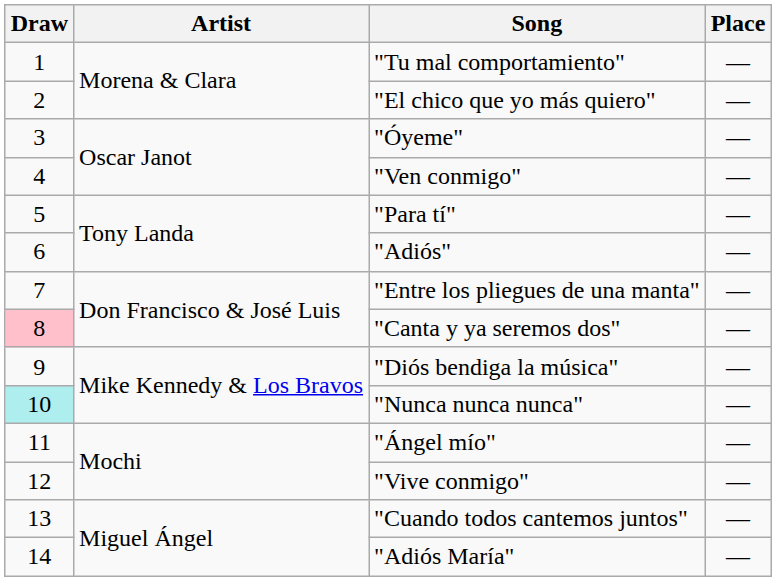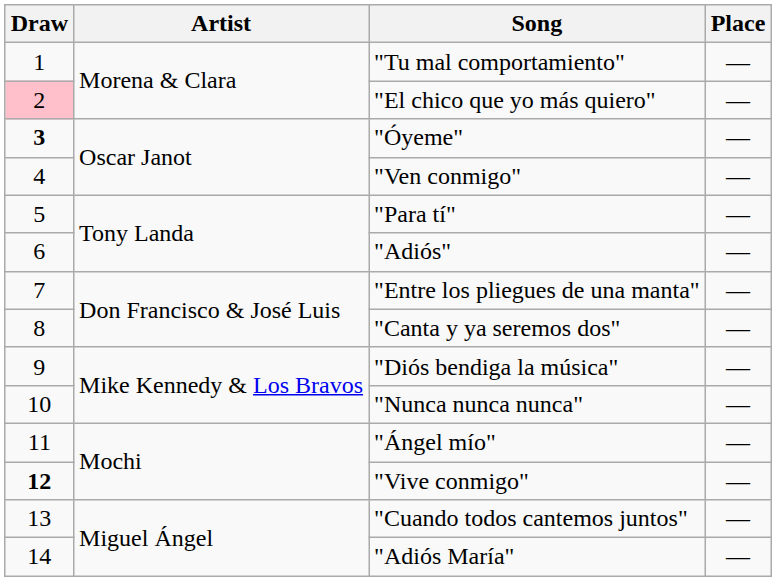(39, 99) no background -> (39, 99) pink background
(39, 137) normal -> (39, 137) bold
(39, 328) pink background -> (39, 328) no background
(39, 404) paleturquoise background -> (39, 404) no background
(39, 480) normal -> (39, 480) bold
